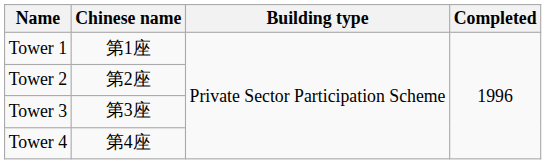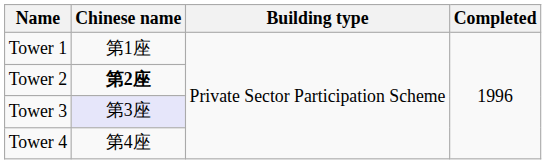(128, 79) normal -> (128, 79) bold
(128, 110) no background -> (128, 110) lavender background
